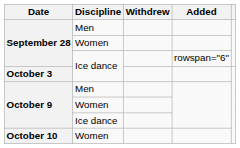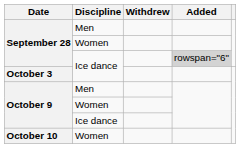(201, 58) no background -> (201, 58) lightgrey background
